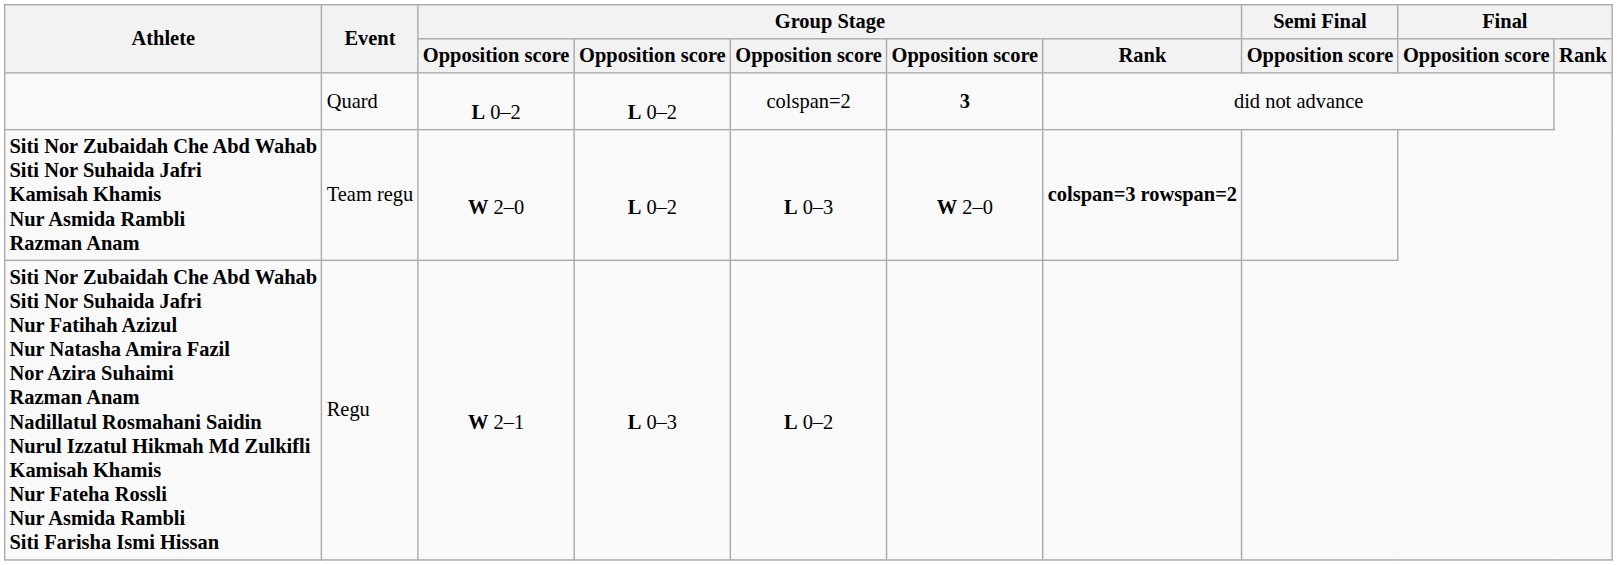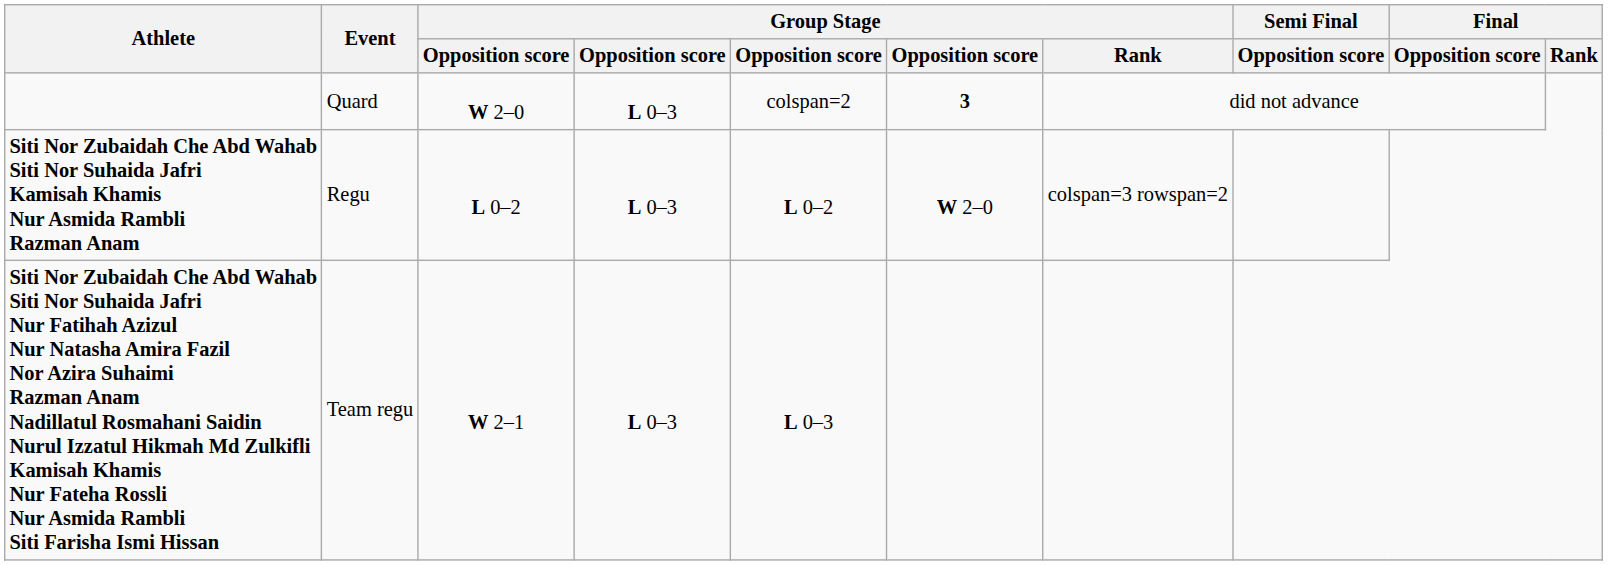(496, 113) L 0–2 -> (496, 113) W 2–0
(652, 113) L 0–2 -> (652, 113) L 0–3
(370, 195) Team regu -> (348, 195) Regu
(496, 207) W 2–0 -> (496, 207) L 0–2
(652, 207) L 0–2 -> (652, 207) L 0–3
(809, 207) L 0–3 -> (809, 207) L 0–2
(1142, 195) bold -> (1138, 195) normal
(348, 410) Regu -> (370, 410) Team regu
(809, 422) L 0–2 -> (809, 422) L 0–3
